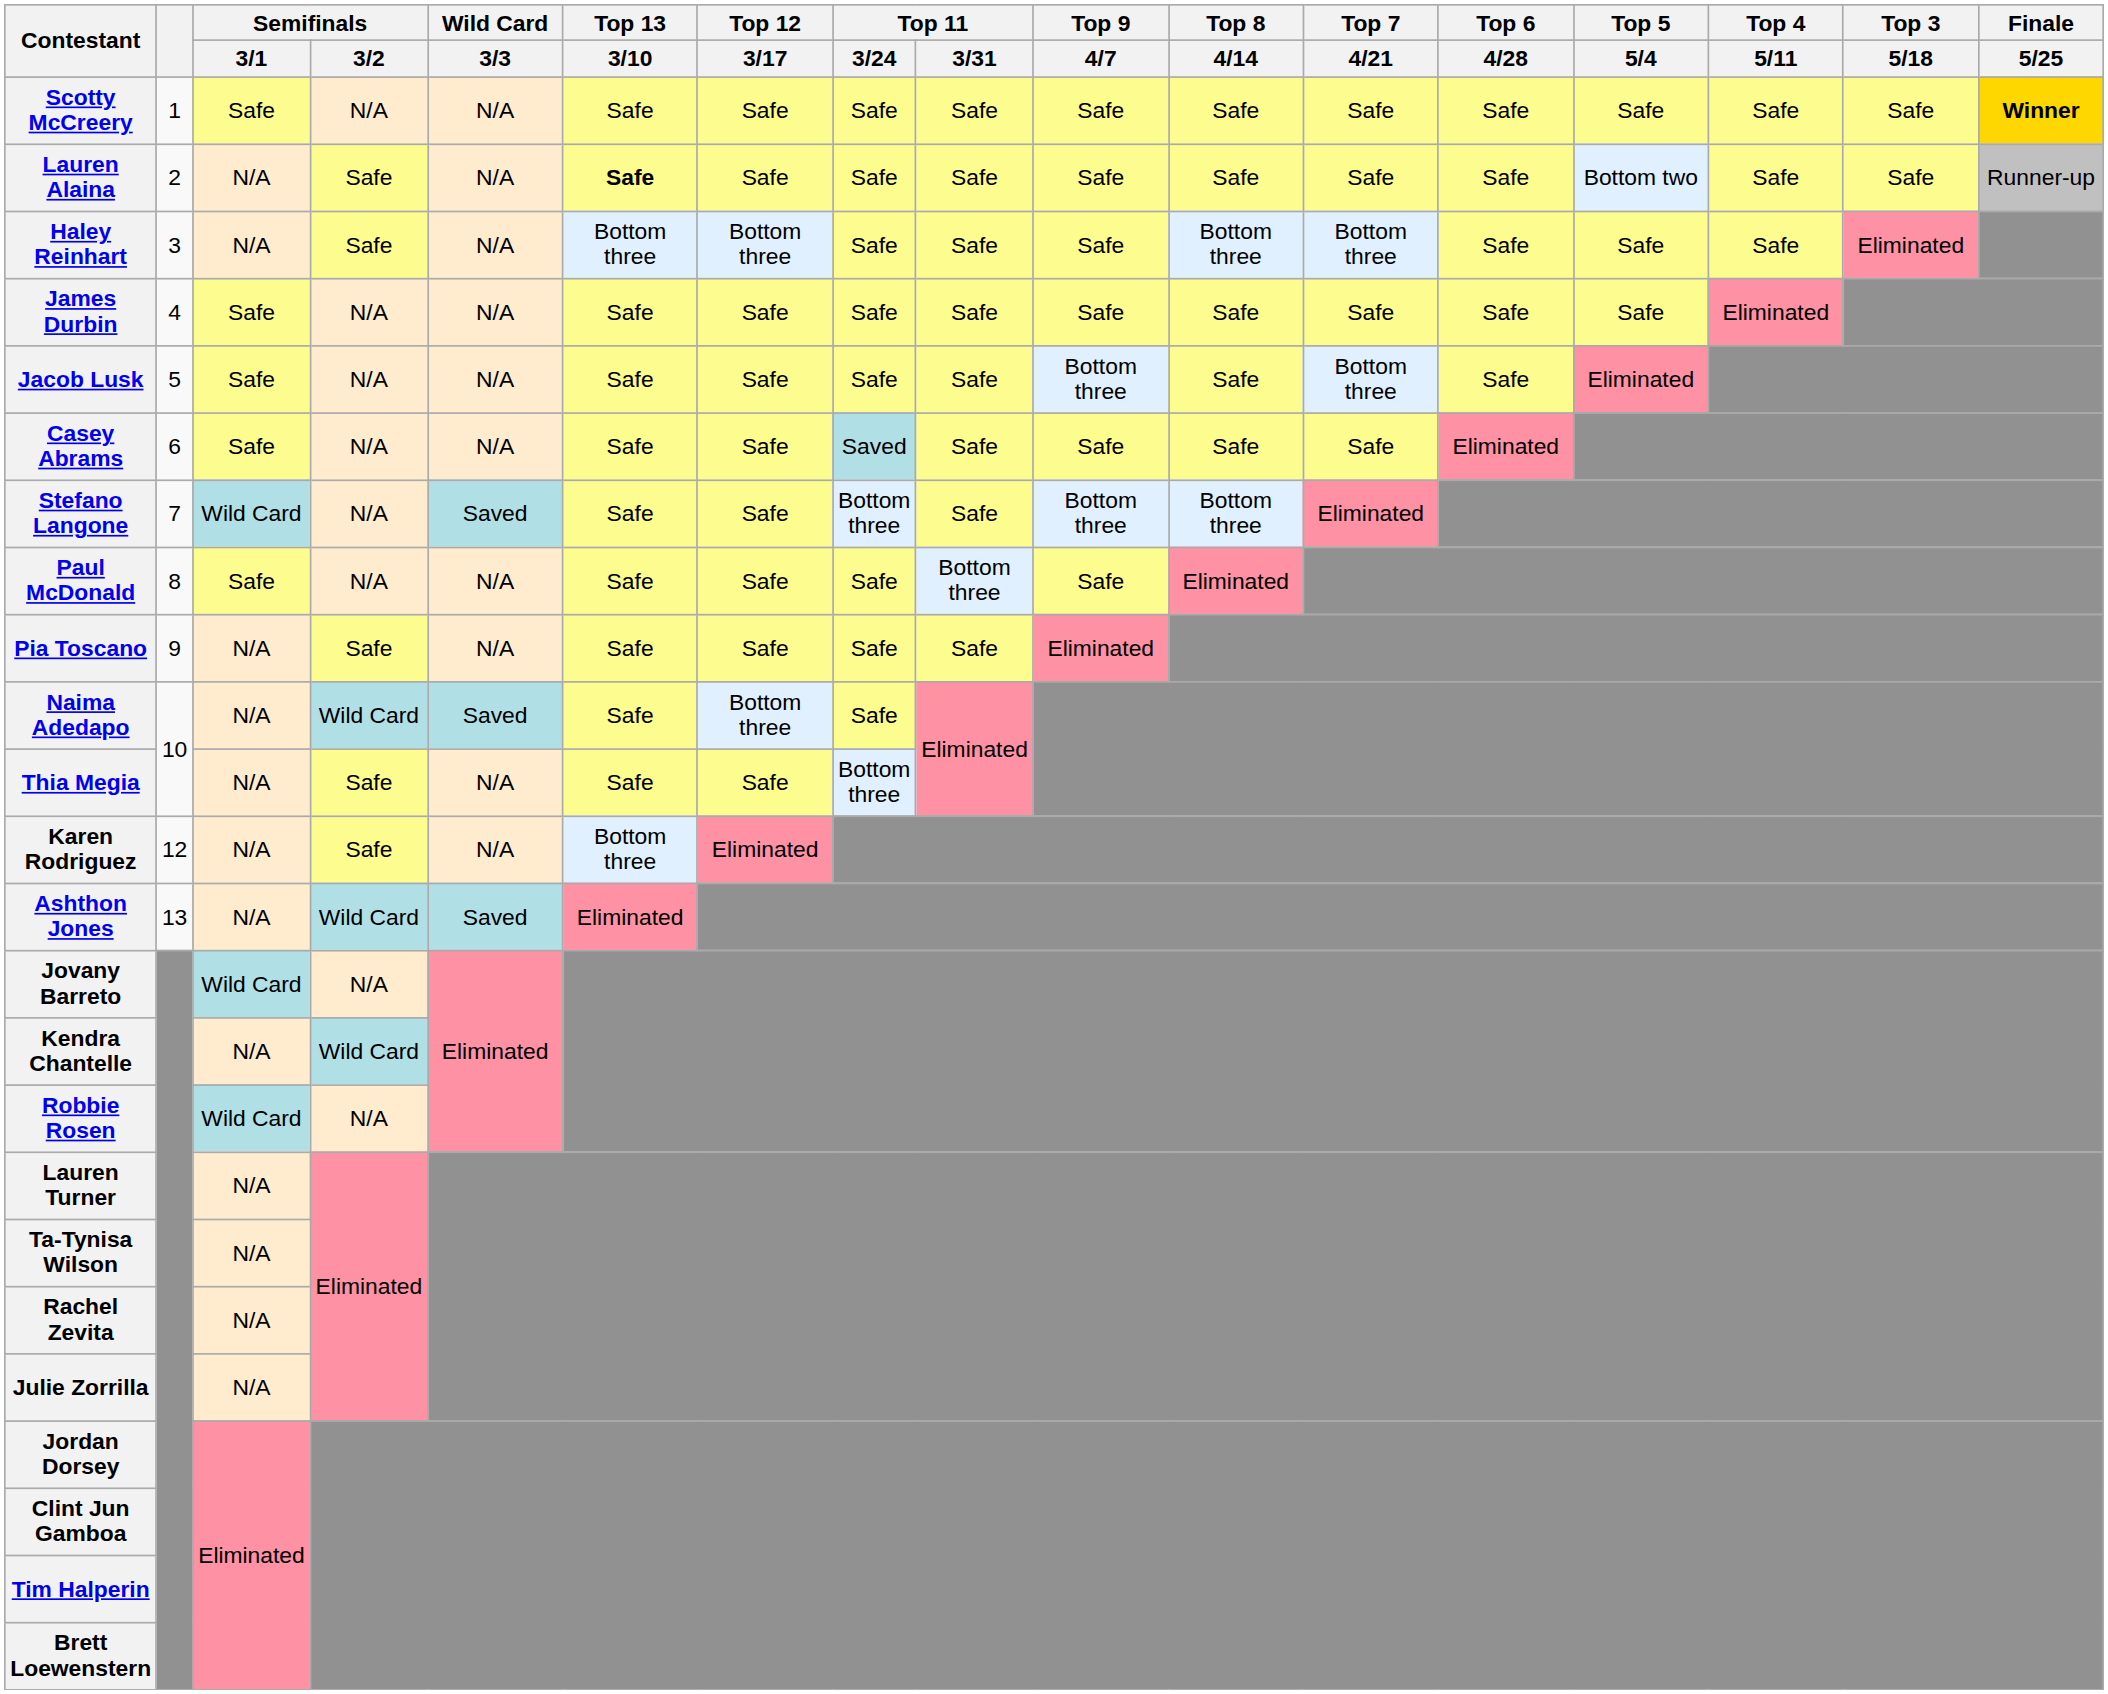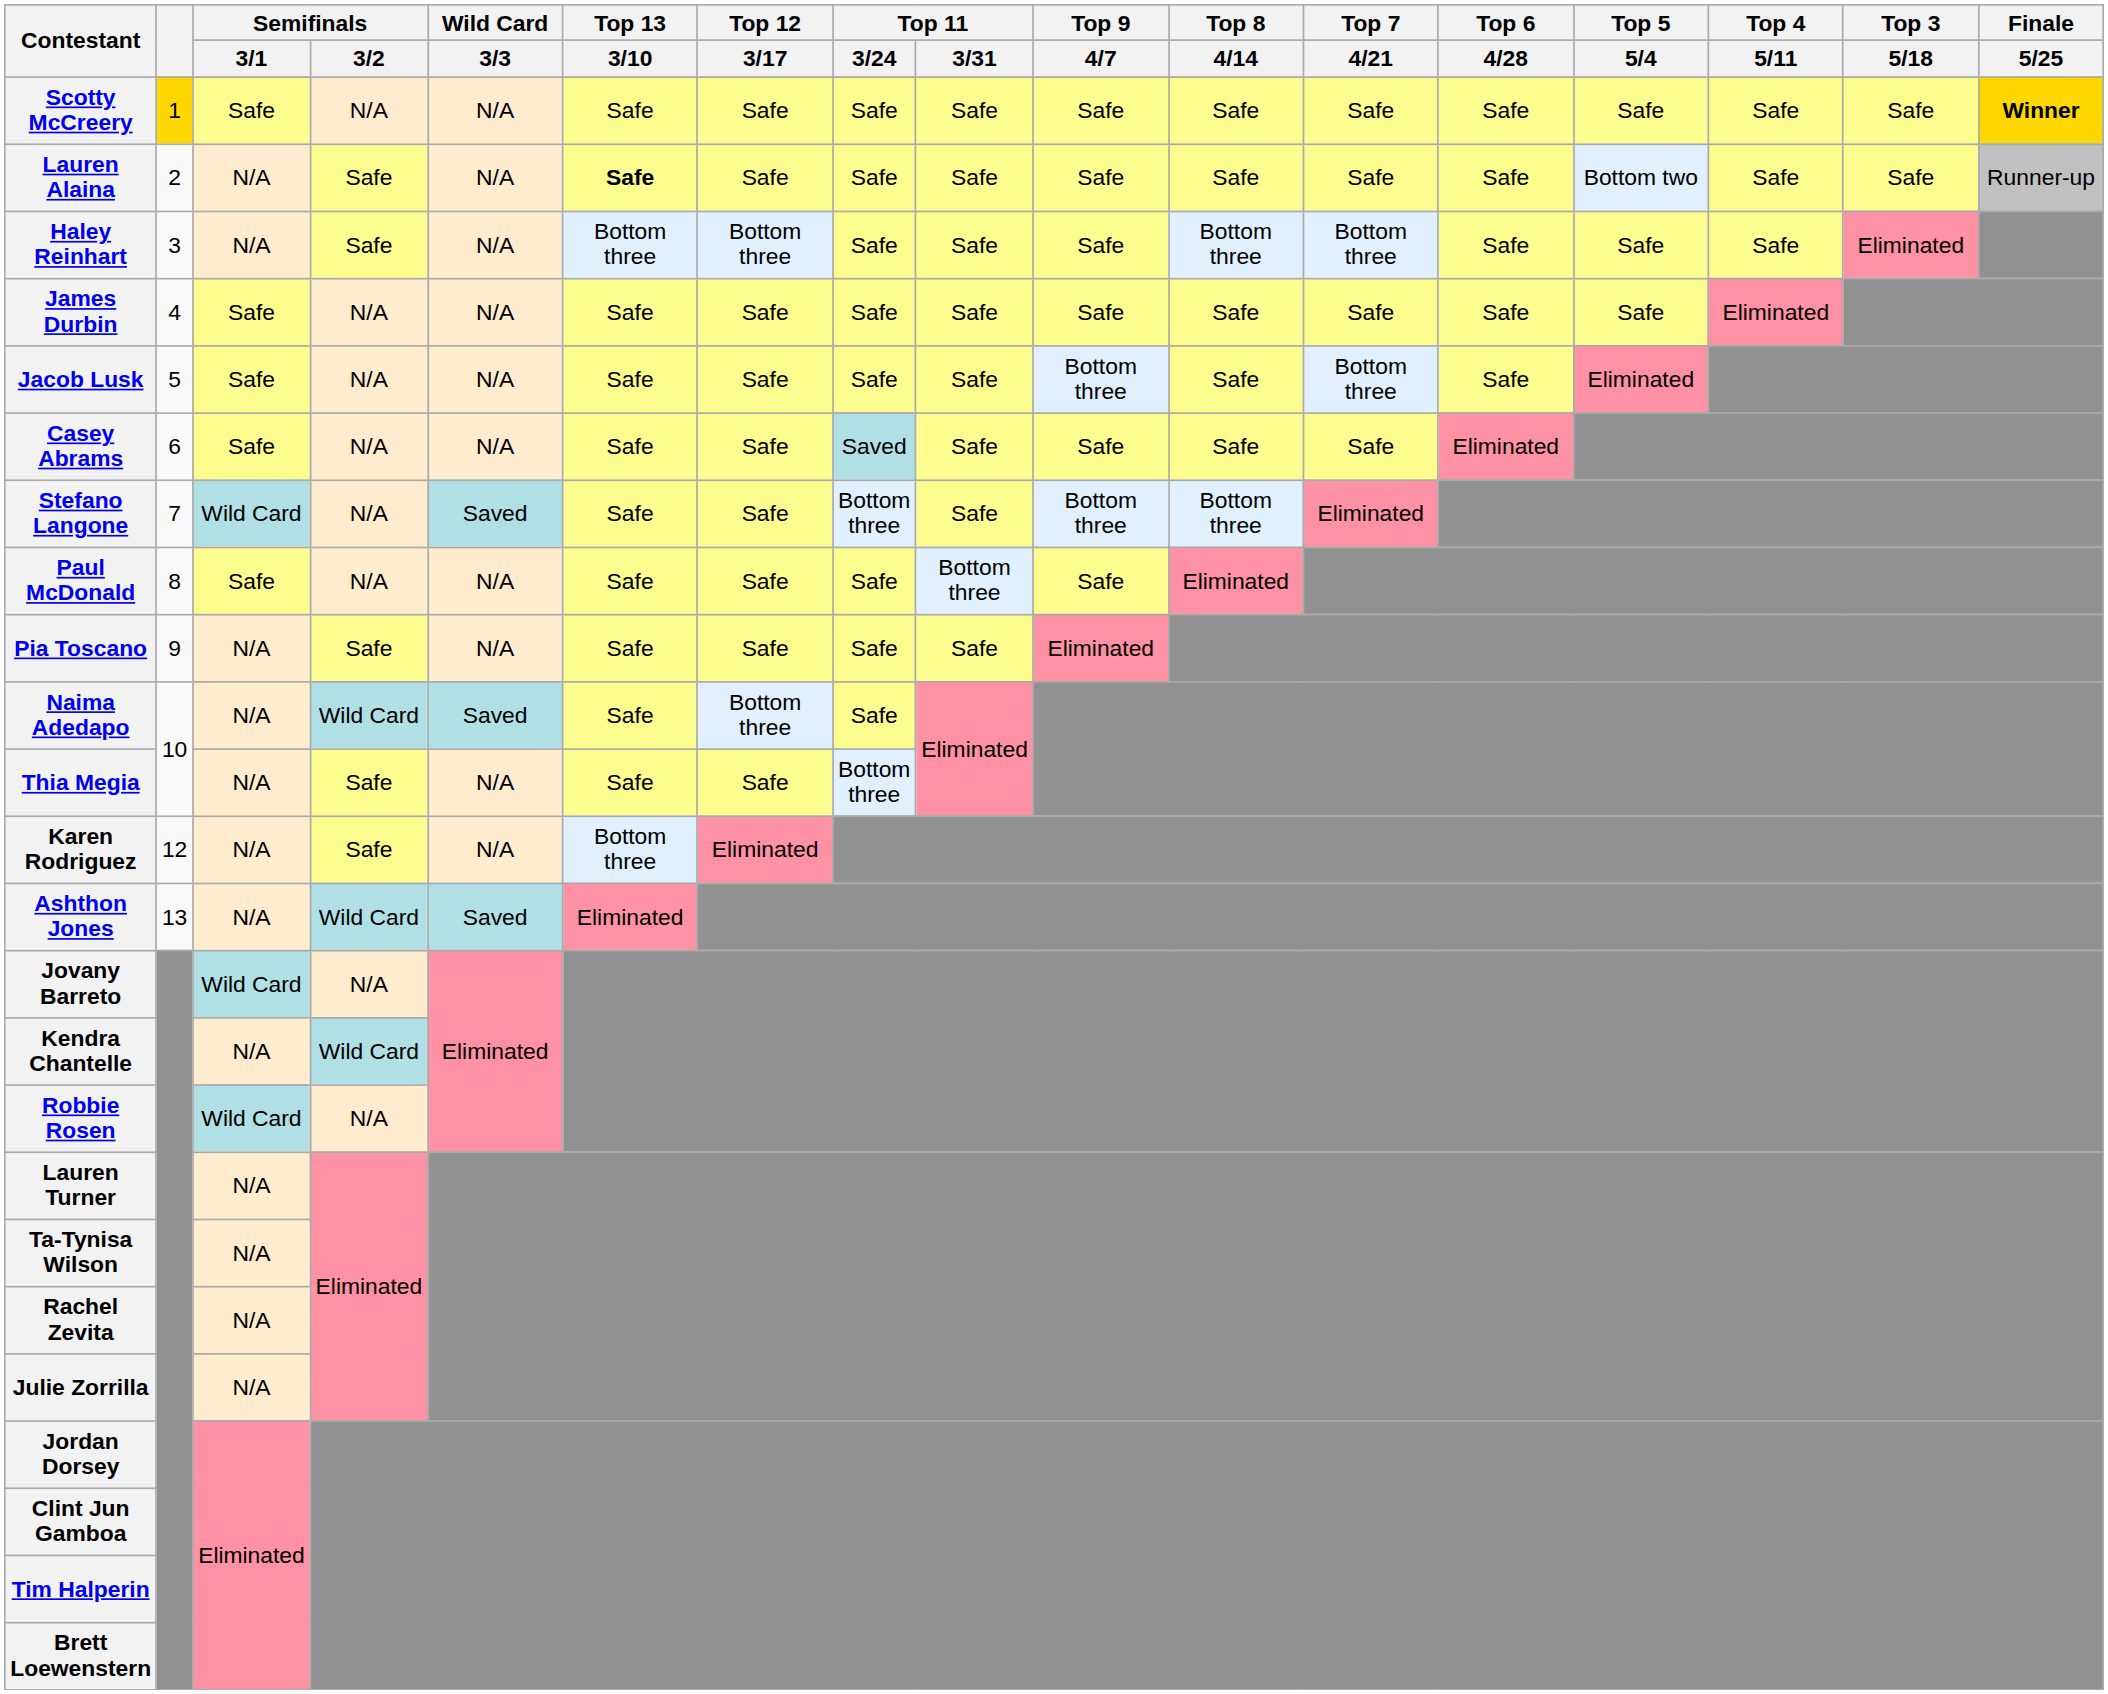(175, 110) no background -> (175, 110) gold background
